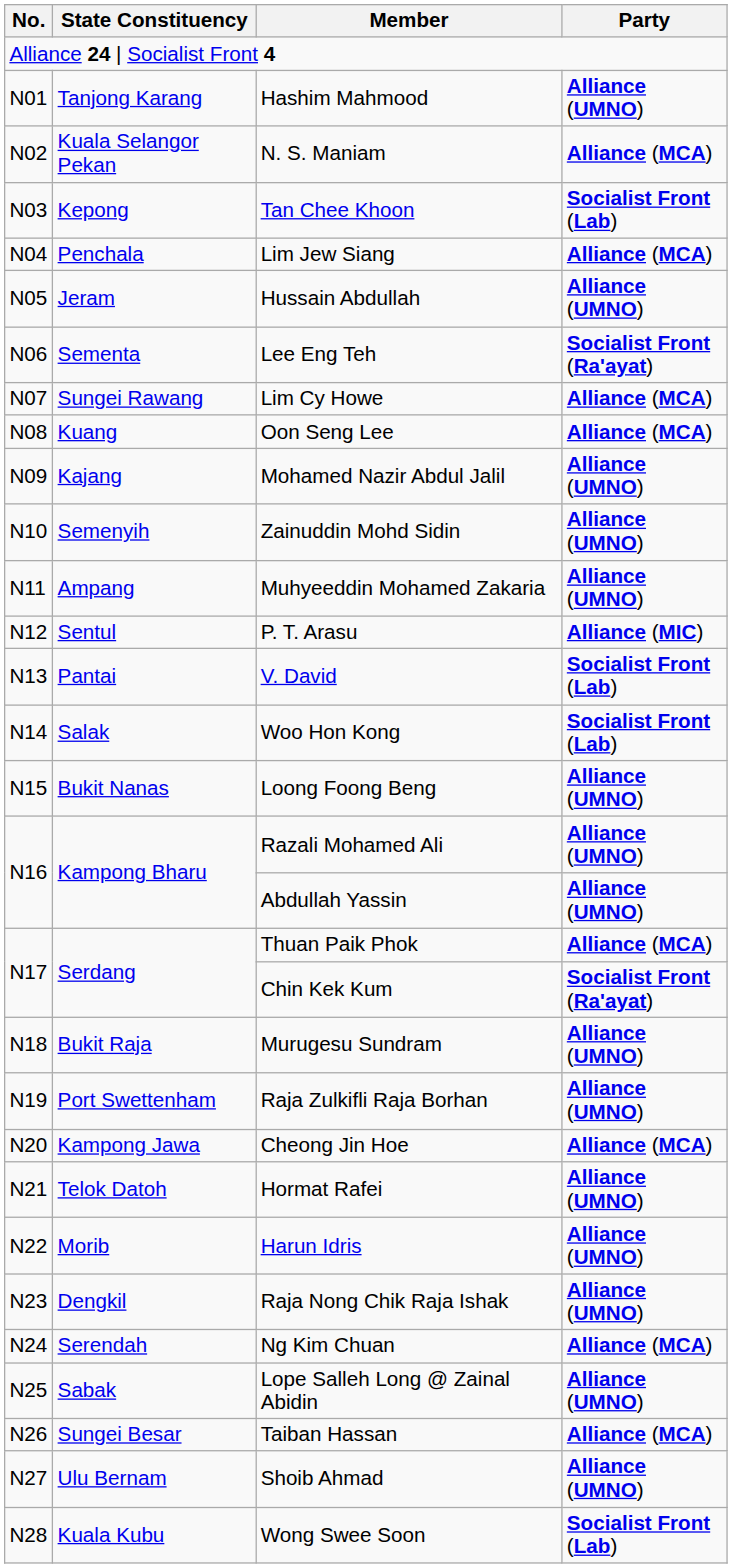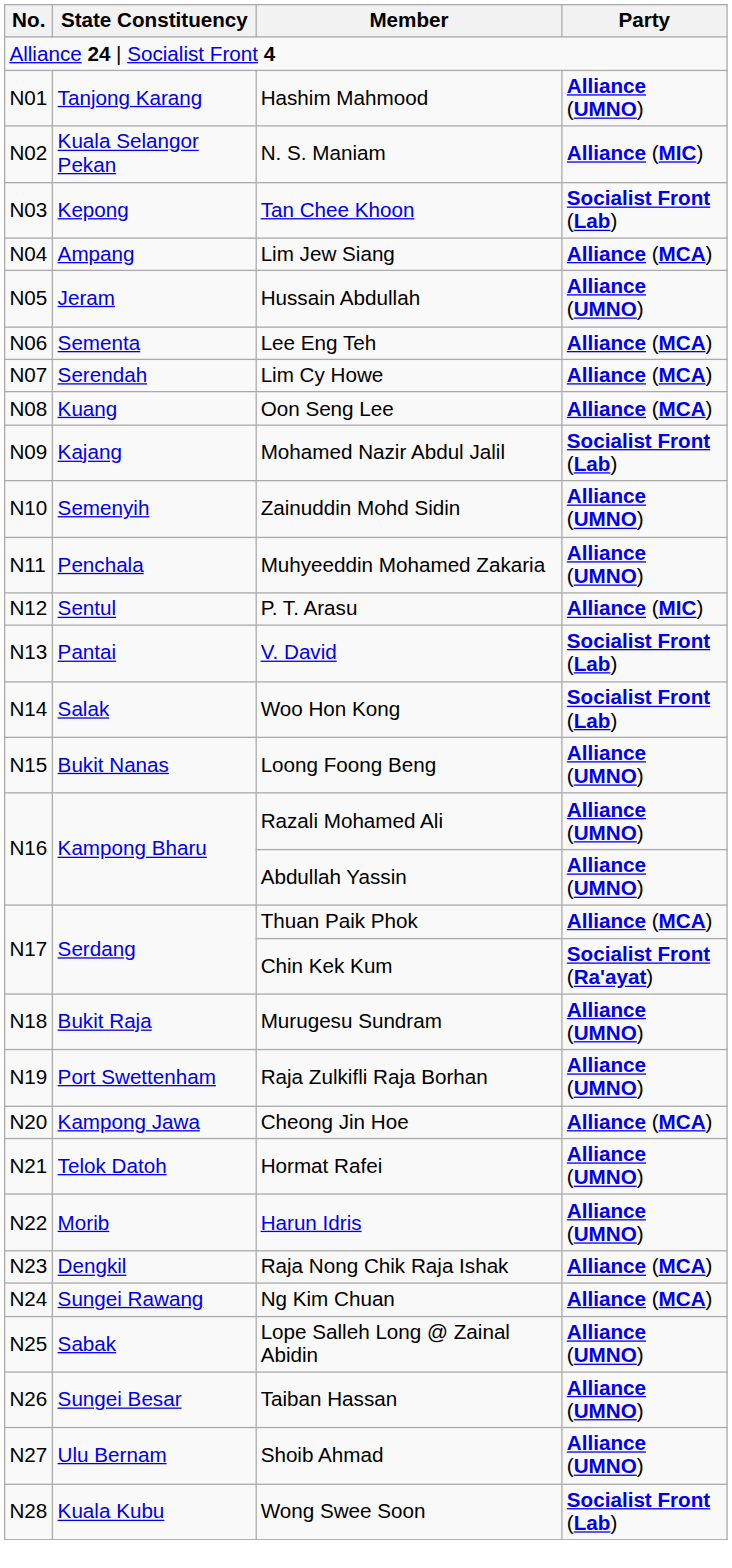(640, 153) Alliance (MCA) -> (635, 153) Alliance (MIC)
(101, 254) Penchala -> (96, 254) Ampang
(639, 354) Socialist Front (Ra'ayat) -> (640, 342) Alliance (MCA)
(130, 398) Sungei Rawang -> (102, 375) Serendah
(606, 475) Alliance (UMNO) -> (639, 452) Socialist Front (Lab)
(96, 587) Ampang -> (101, 564) Penchala
(606, 1301) Alliance (UMNO) -> (640, 1266) Alliance (MCA)
(102, 1345) Serendah -> (130, 1299) Sungei Rawang
(640, 1434) Alliance (MCA) -> (606, 1399) Alliance (UMNO)
